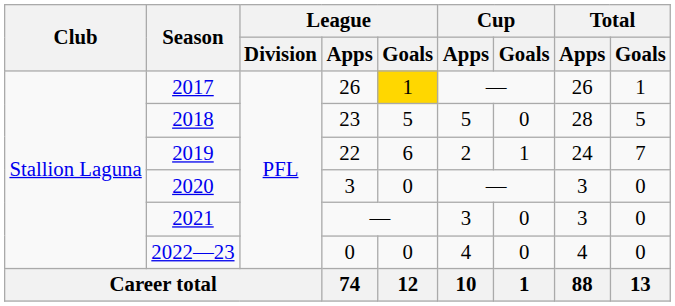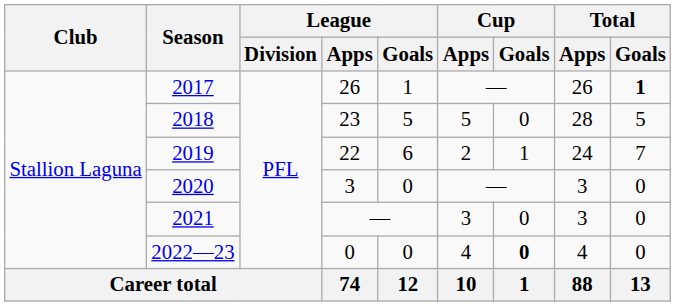(408, 86) gold background -> (408, 86) no background
(640, 86) normal -> (640, 86) bold
(524, 251) normal -> (524, 251) bold
